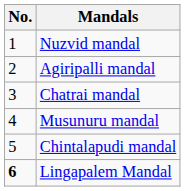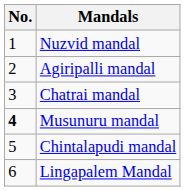(12, 120) normal -> (12, 120) bold
(12, 172) bold -> (12, 172) normal
